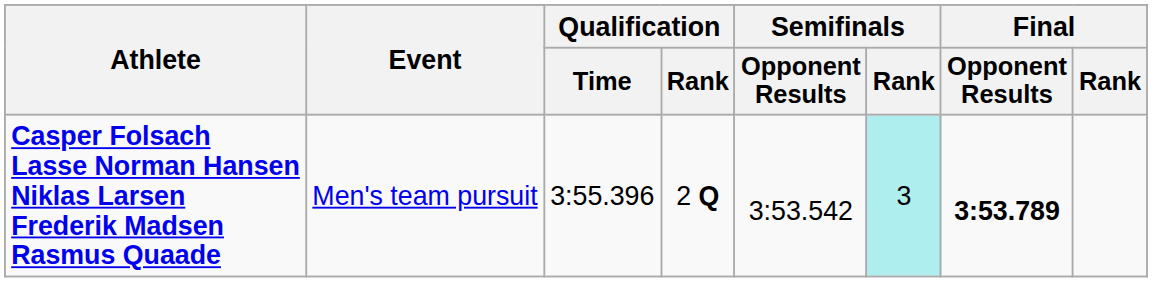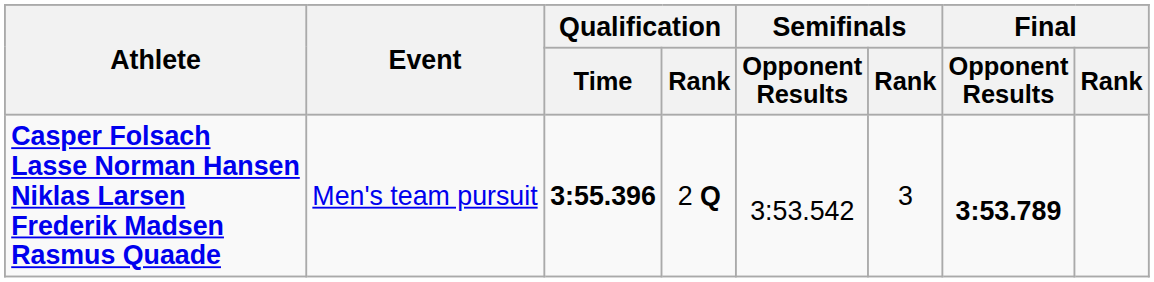(602, 196) normal -> (603, 196) bold
(904, 196) paleturquoise background -> (905, 196) no background
